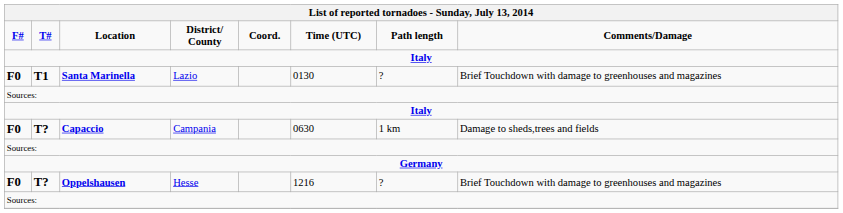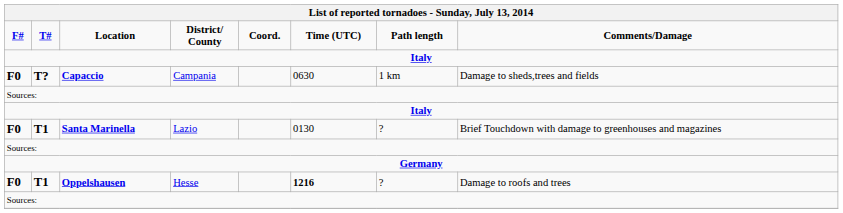rows swapped: (98, 76) <-> (83, 129)
(41, 182) T? -> (41, 182) T1
(304, 182) normal -> (304, 182) bold
(591, 182) Brief Touchdown with damage to greenhouses and magazines -> (515, 182) Damage to roofs and trees
